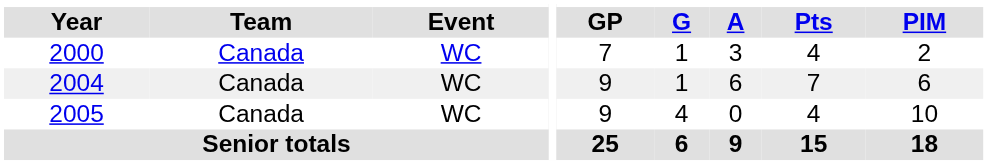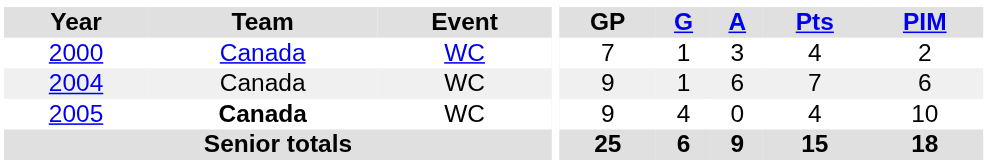(261, 113) normal -> (263, 113) bold
